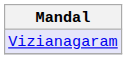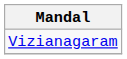(63, 42) lavender background -> (63, 42) no background
